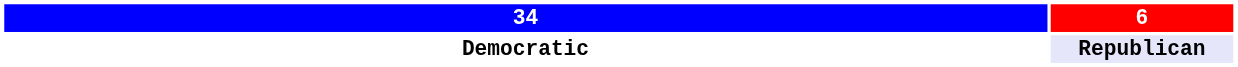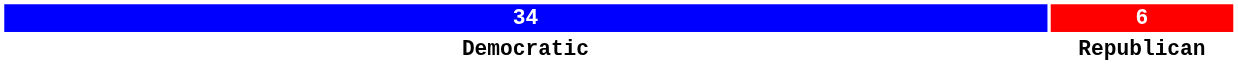(1142, 49) lavender background -> (1142, 49) no background
